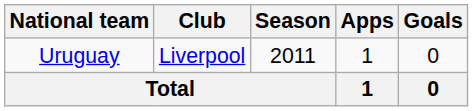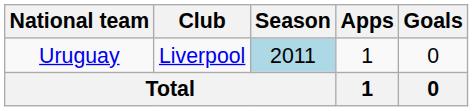(293, 55) no background -> (293, 55) lightblue background
